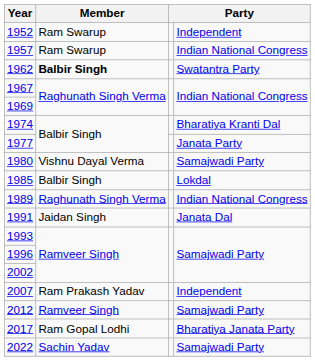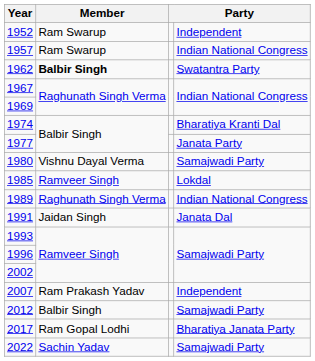(70, 180) Balbir Singh -> (79, 180) Ramveer Singh
(79, 310) Ramveer Singh -> (70, 310) Balbir Singh
